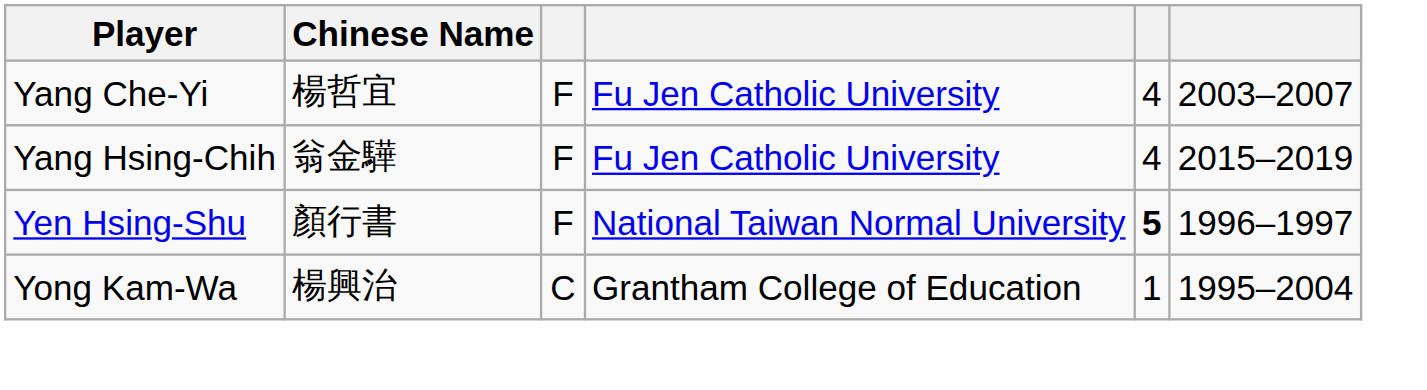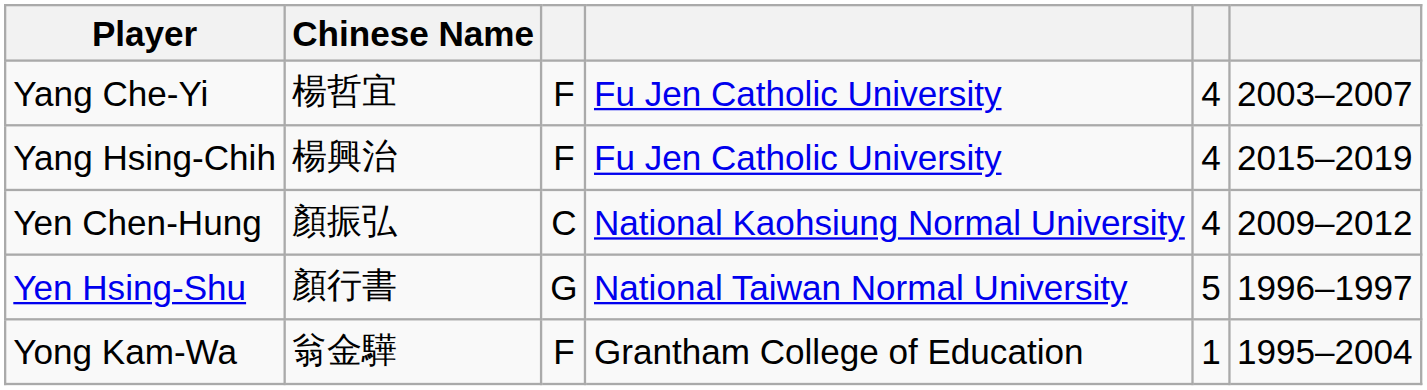(344, 156) 翁金驊 -> (344, 156) 楊興治
+ row: (138, 223)
(563, 223) F -> (564, 288) G
(1152, 223) bold -> (1211, 288) normal
(344, 286) 楊興治 -> (344, 350) 翁金驊
(563, 288) C -> (564, 353) F
